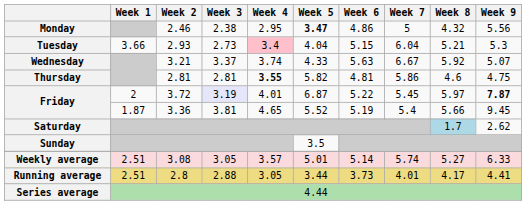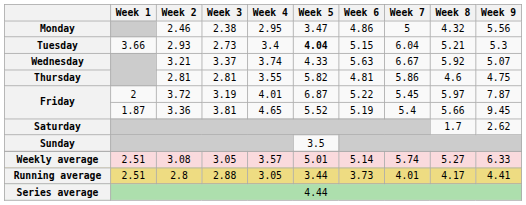(316, 29) bold -> (316, 29) normal
(270, 45) pink background -> (270, 45) no background
(316, 45) normal -> (316, 45) bold
(270, 78) bold -> (270, 78) normal
(225, 94) lavender background -> (225, 94) no background
(499, 94) bold -> (499, 94) normal
(453, 126) lightblue background -> (453, 126) no background
